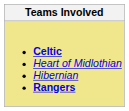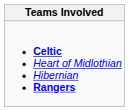(64, 70) khaki background -> (64, 70) no background
